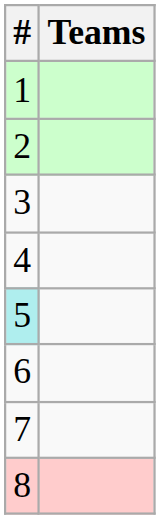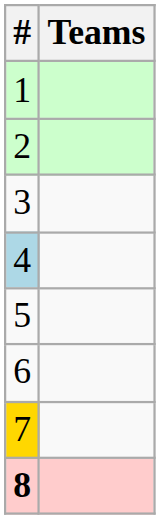(22, 259) no background -> (22, 259) lightblue background
(22, 315) paleturquoise background -> (22, 315) no background
(22, 428) no background -> (22, 428) gold background
(22, 485) normal -> (22, 485) bold
